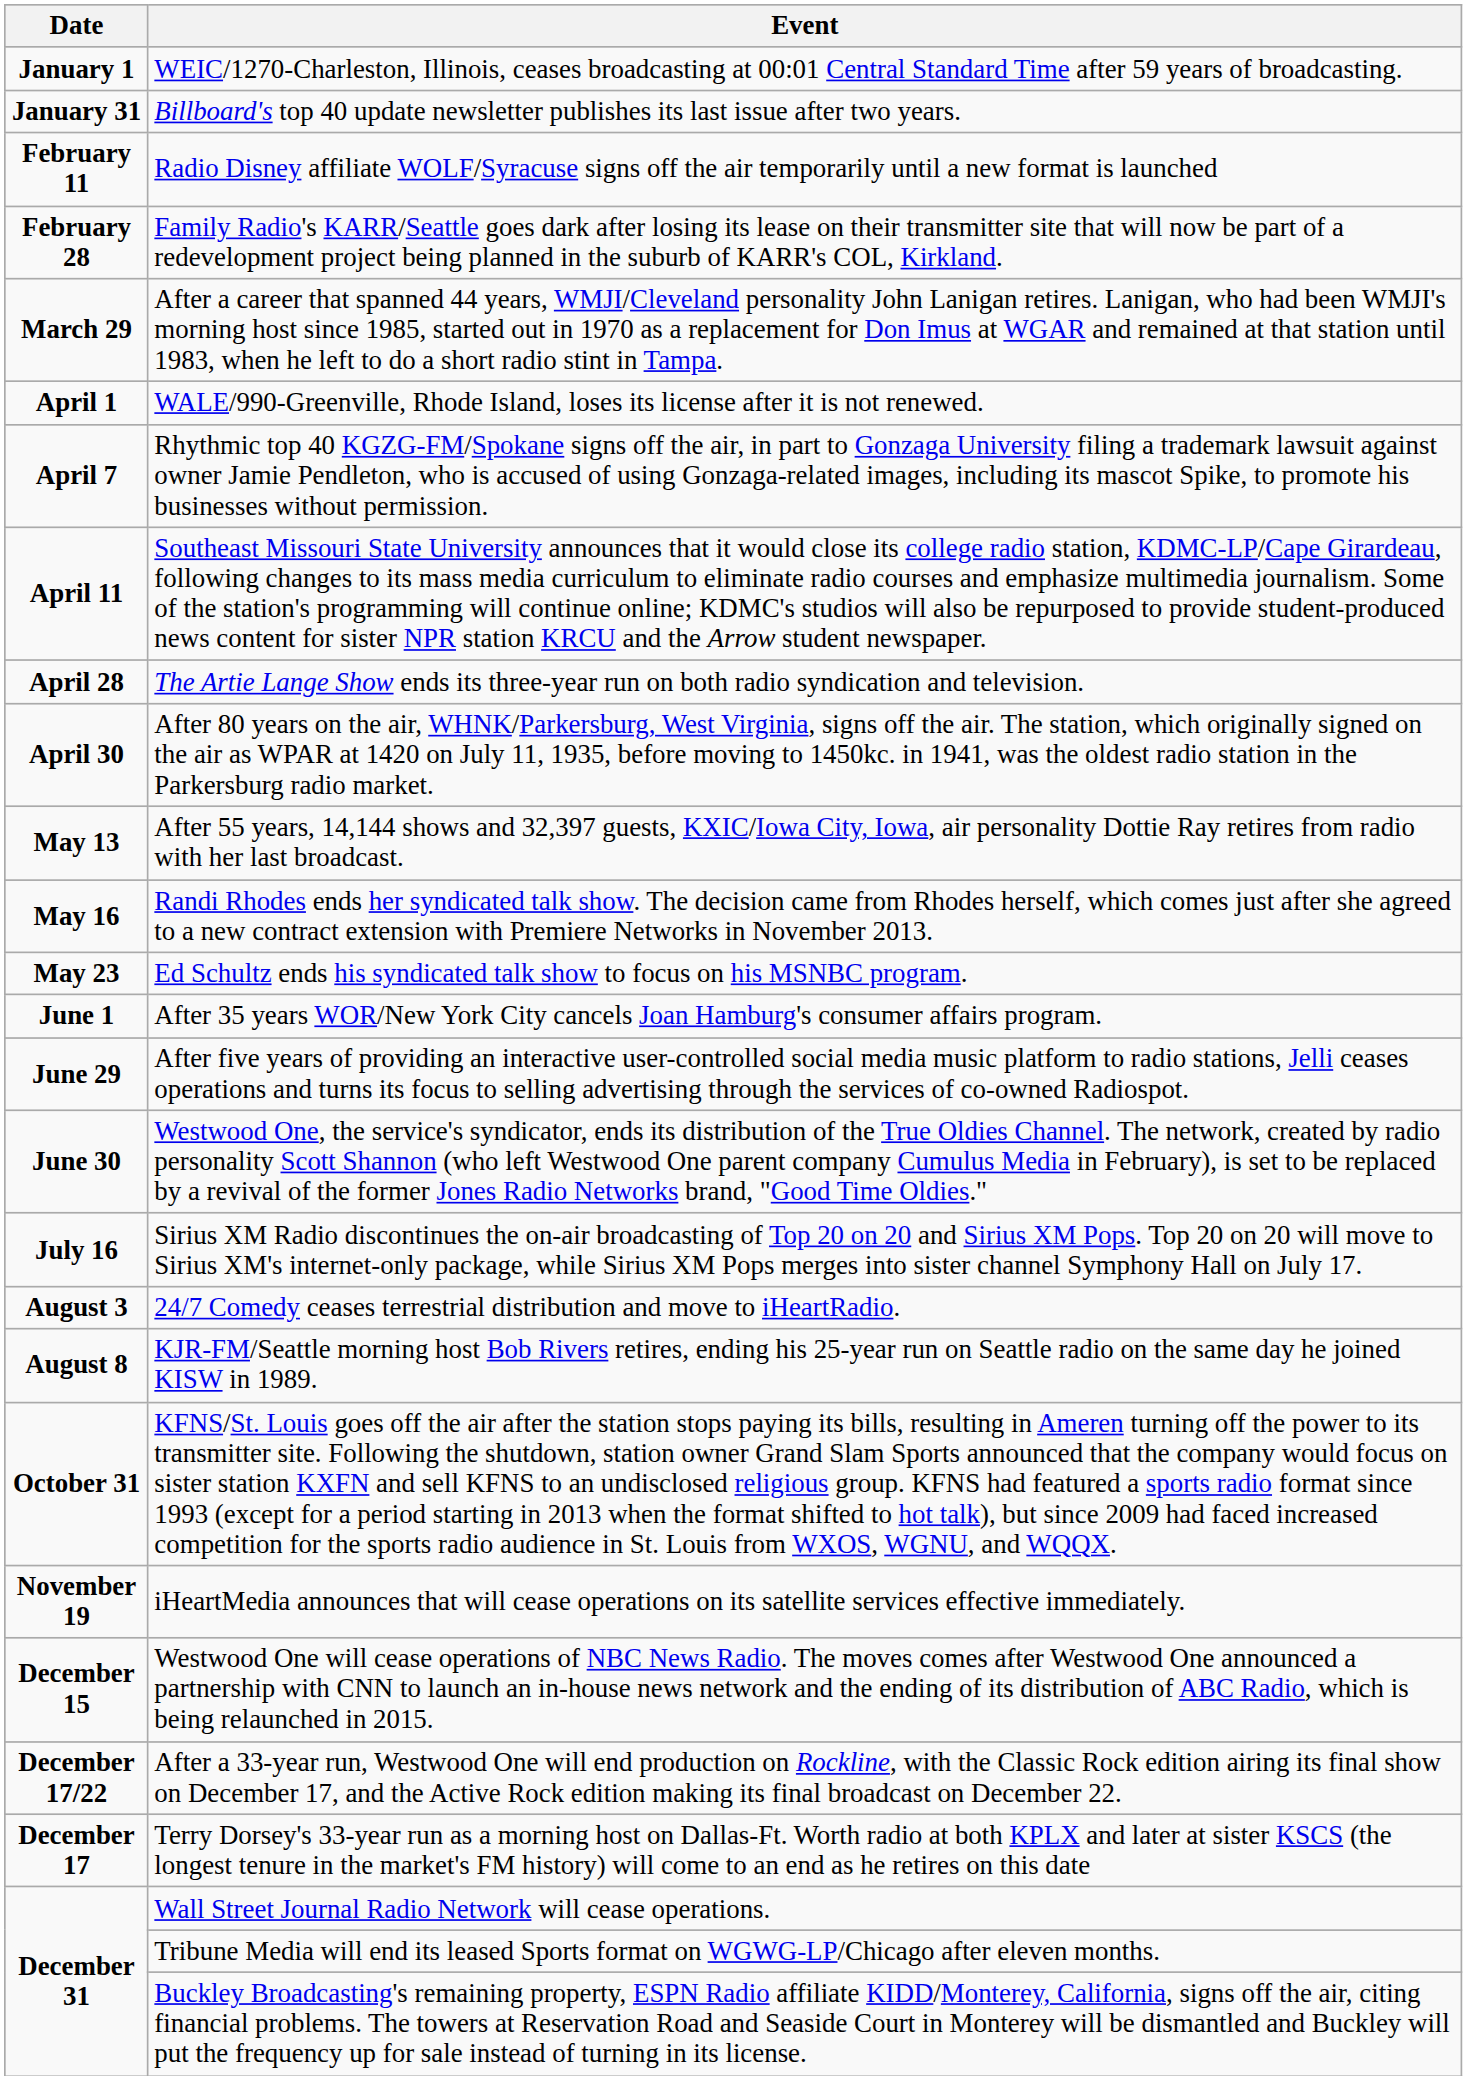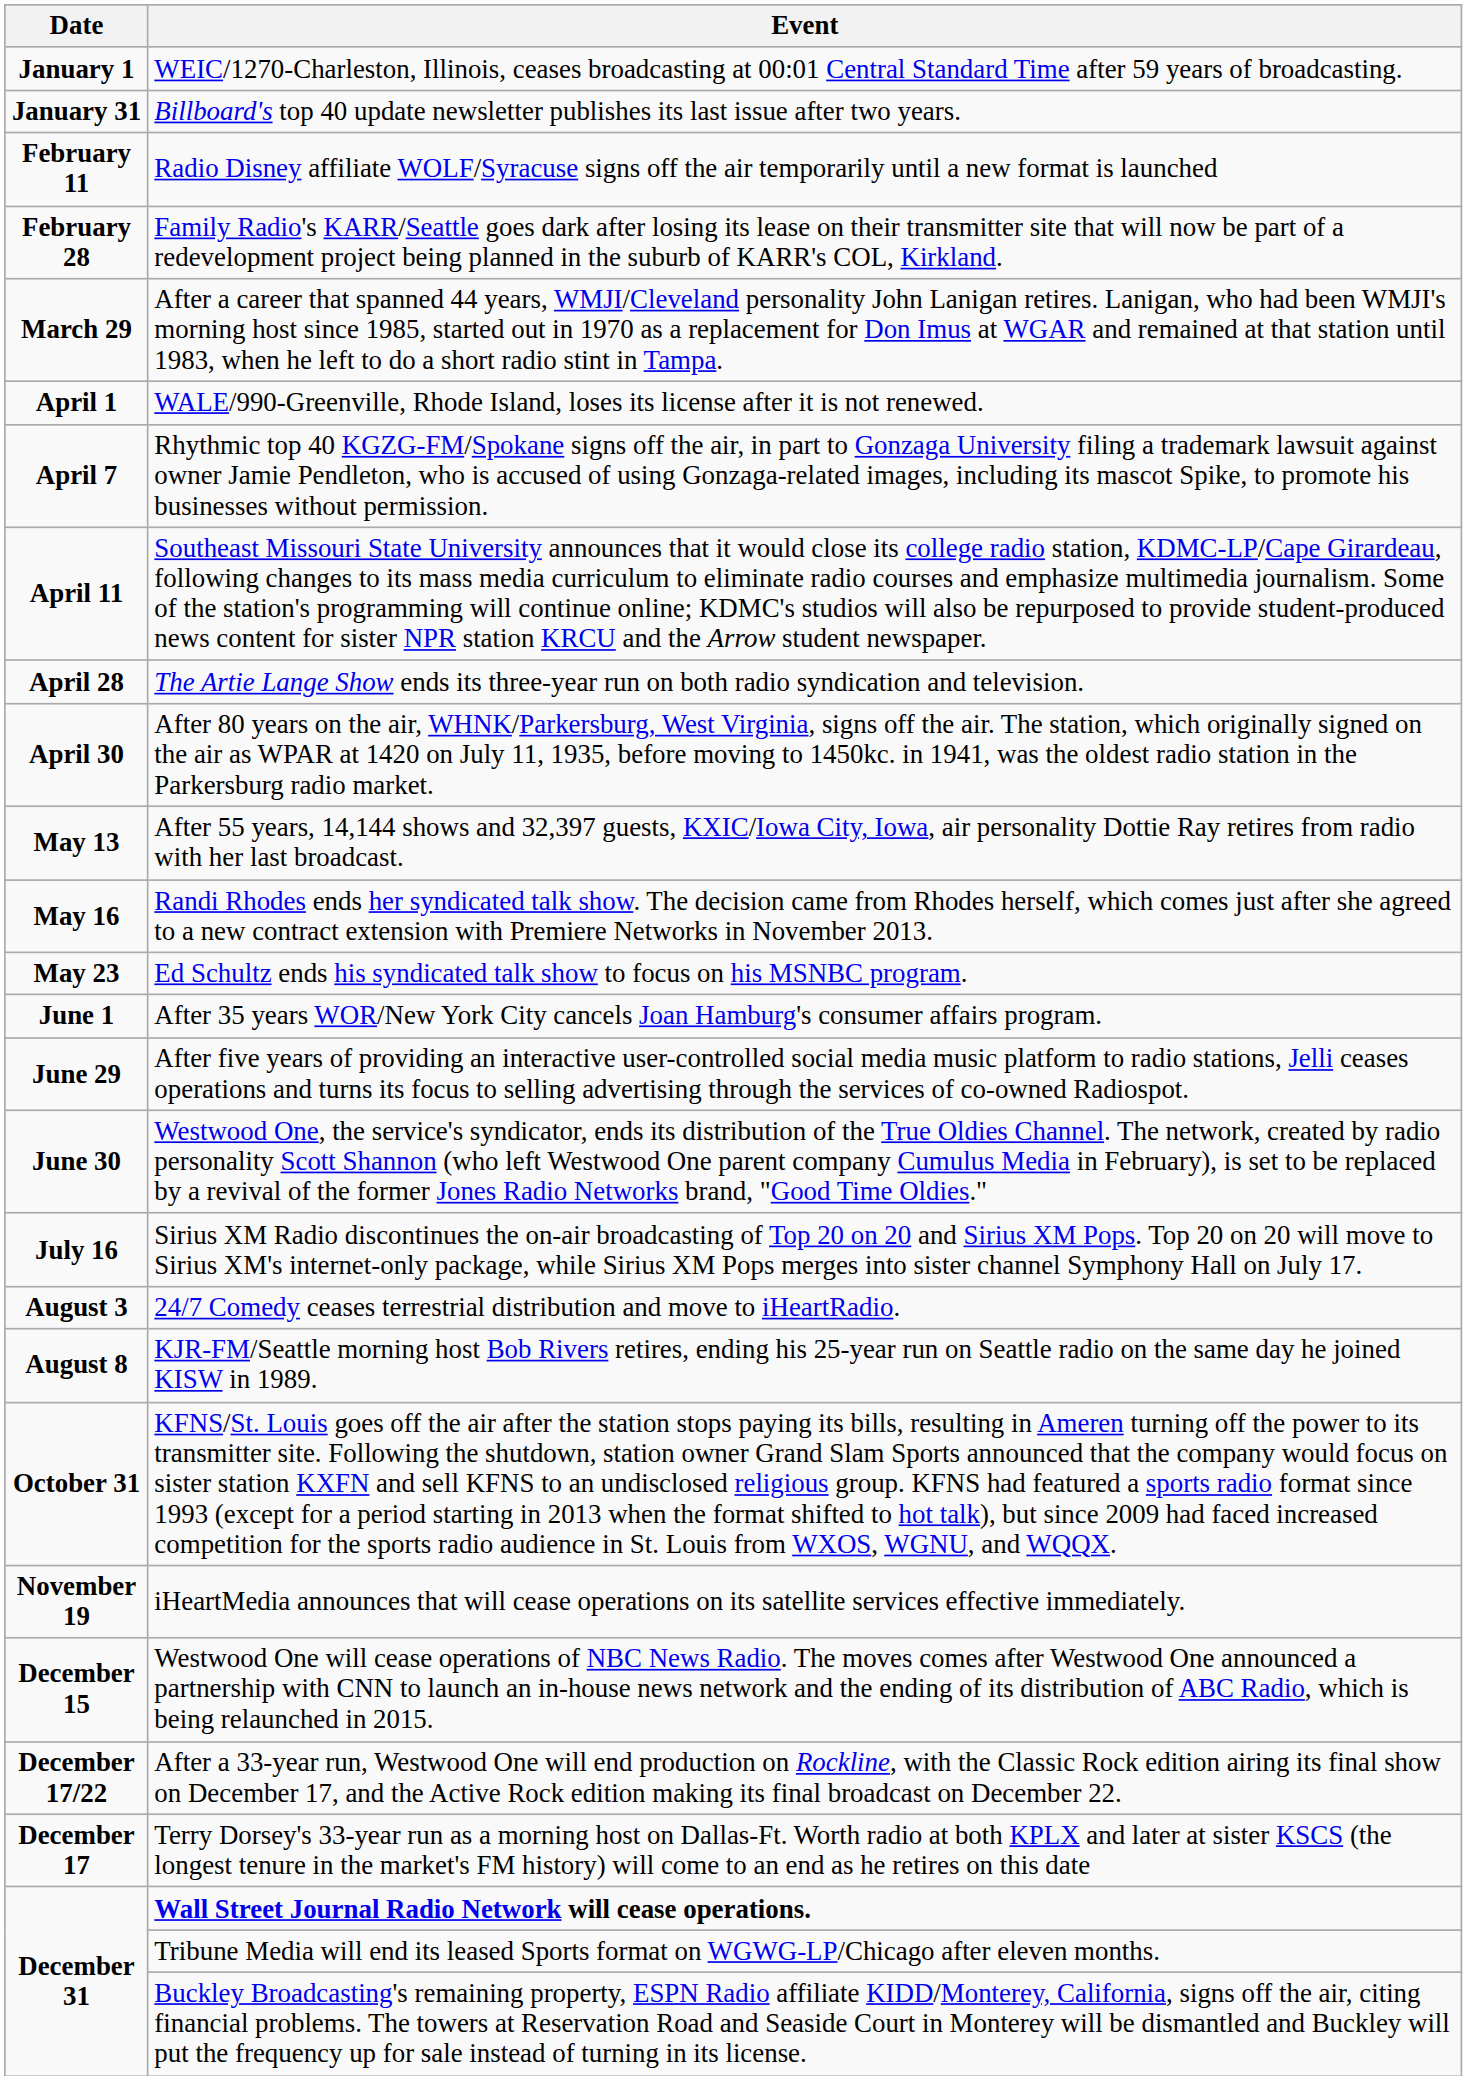(462, 1908) normal -> (483, 1908) bold
